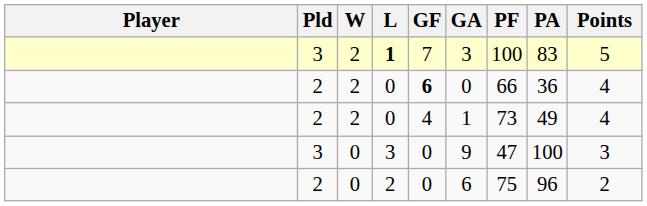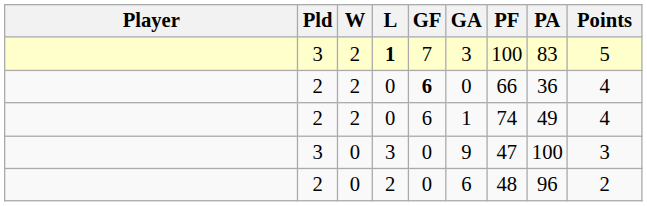(427, 119) 4 -> (427, 119) 6
(507, 119) 73 -> (507, 119) 74
(507, 184) 75 -> (507, 184) 48
